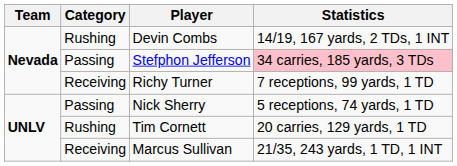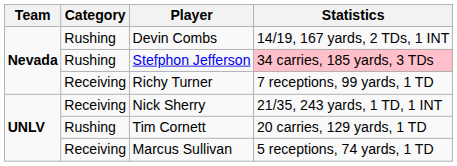(89, 60) Passing -> (90, 60) Rushing
(89, 105) Passing -> (95, 105) Receiving
(345, 105) 5 receptions, 74 yards, 1 TD -> (350, 105) 21/35, 243 yards, 1 TD, 1 INT
(350, 149) 21/35, 243 yards, 1 TD, 1 INT -> (345, 149) 5 receptions, 74 yards, 1 TD
